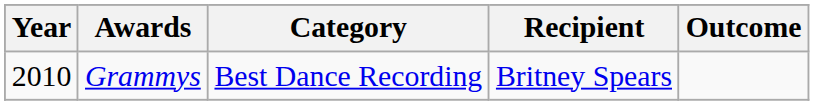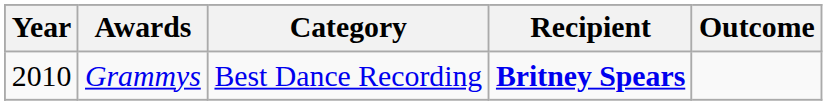(584, 75) normal -> (591, 75) bold
